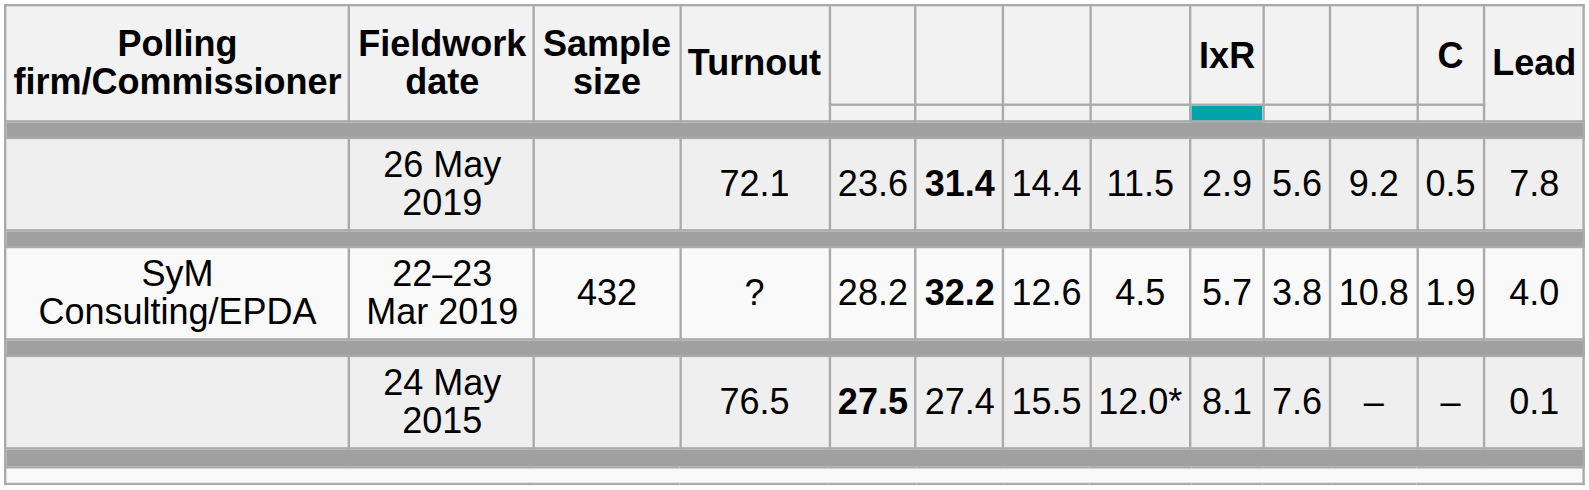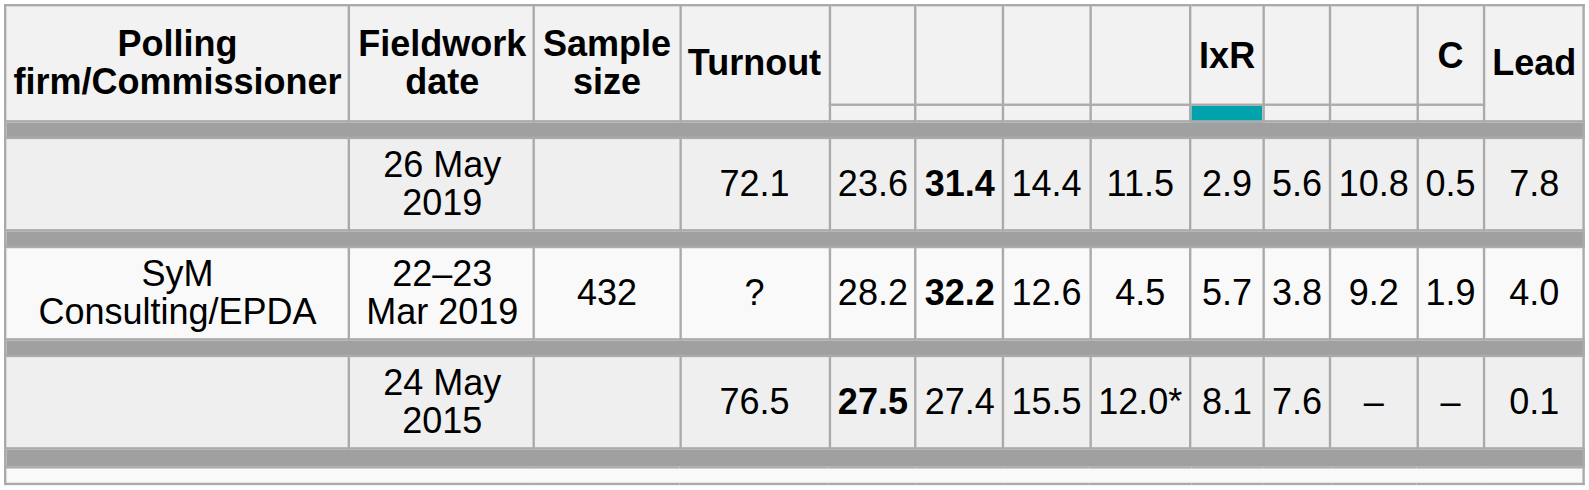(1374, 183) 9.2 -> (1374, 183) 10.8
(1374, 293) 10.8 -> (1374, 293) 9.2
